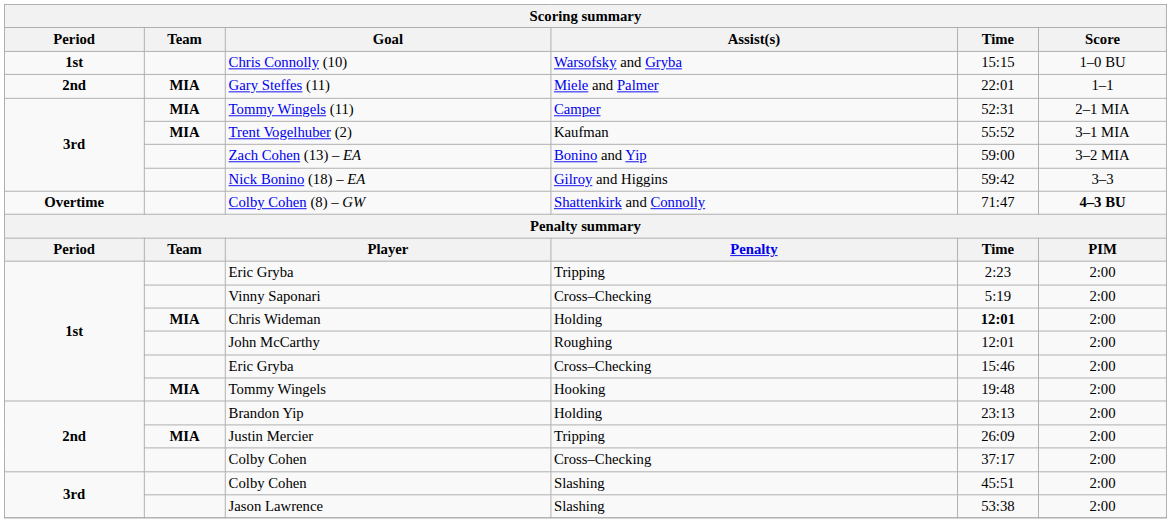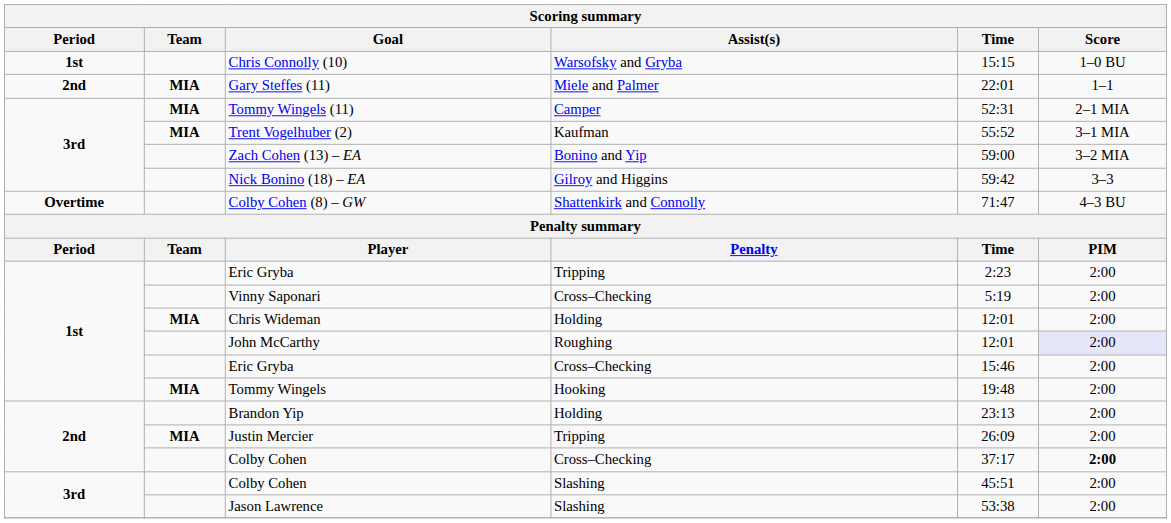(1103, 202) bold -> (1103, 202) normal
(998, 319) bold -> (998, 319) normal
(1103, 343) no background -> (1103, 343) lavender background
(1103, 459) normal -> (1103, 459) bold
